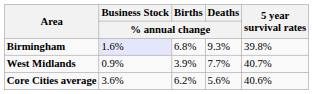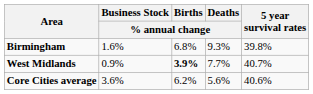(113, 47) lavender background -> (113, 47) no background
(185, 64) normal -> (186, 64) bold
